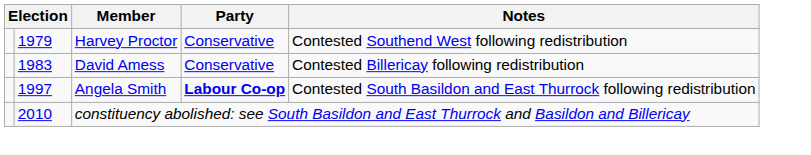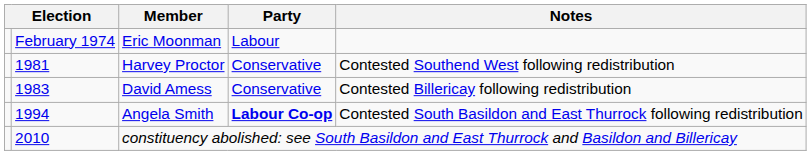+ row: (172, 41)
(35, 41) 1979 -> (32, 65) 1981
(35, 89) 1997 -> (32, 114) 1994
